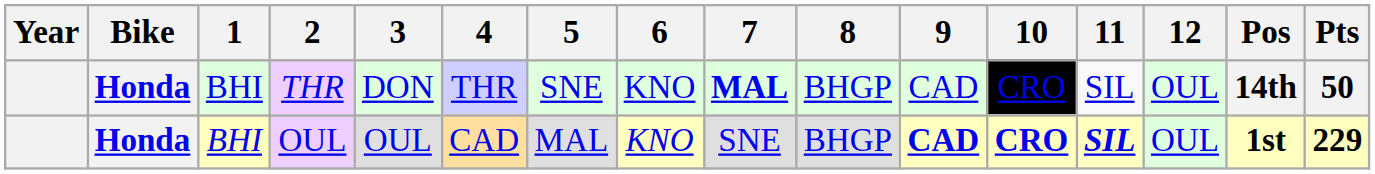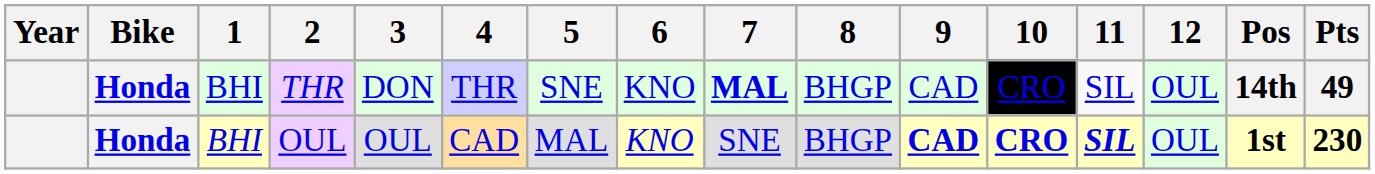(1337, 86) 50 -> (1337, 86) 49
(1337, 141) 229 -> (1337, 141) 230
